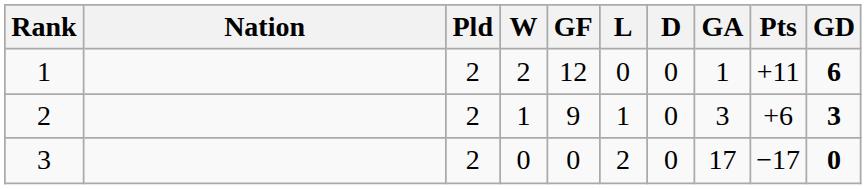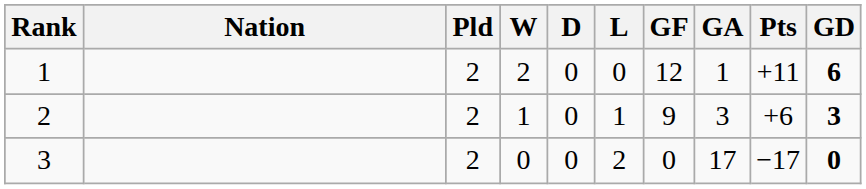columns swapped: (671, 26) <-> (573, 26)
